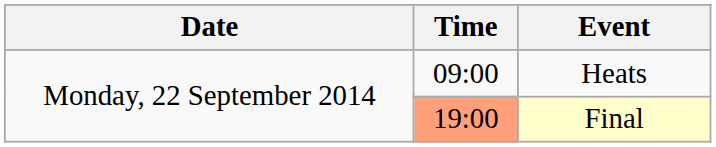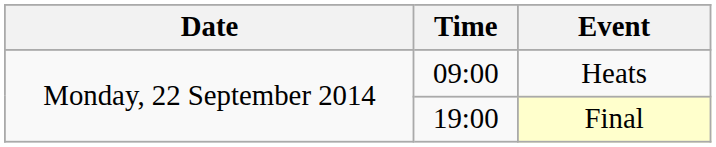(466, 118) lightsalmon background -> (466, 118) no background
